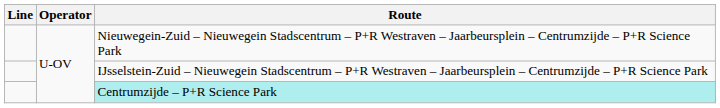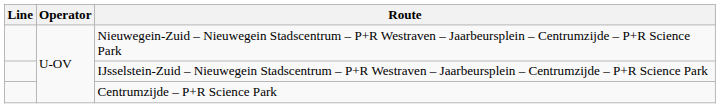(187, 92) paleturquoise background -> (187, 92) no background
